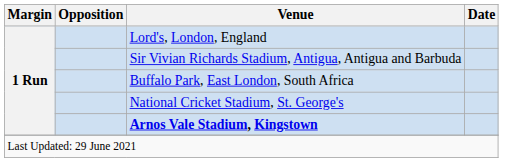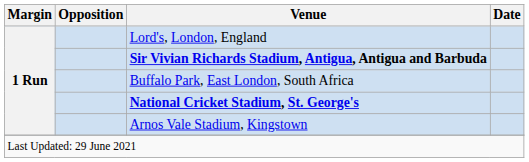(296, 59) normal -> (308, 59) bold
(237, 102) normal -> (244, 102) bold
(224, 124) bold -> (219, 124) normal
